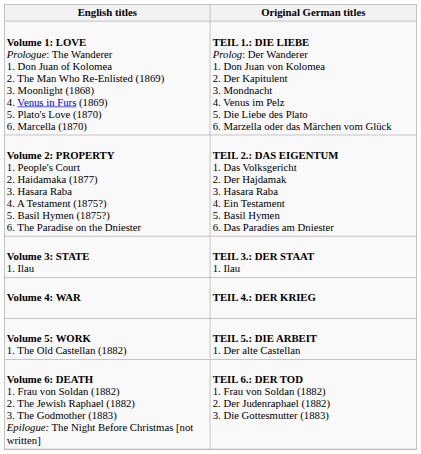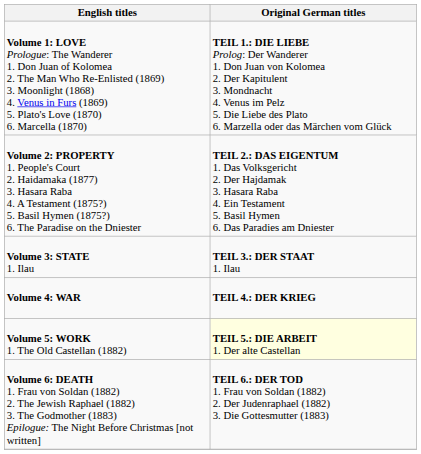(265, 345) no background -> (265, 345) lightyellow background
